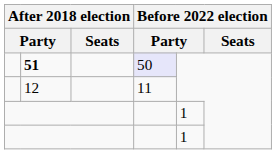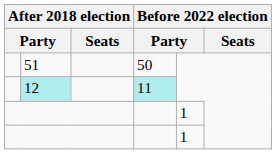(32, 64) bold -> (32, 64) normal
(145, 64) lavender background -> (145, 64) no background
(32, 88) no background -> (32, 88) paleturquoise background
(144, 88) no background -> (144, 88) paleturquoise background
